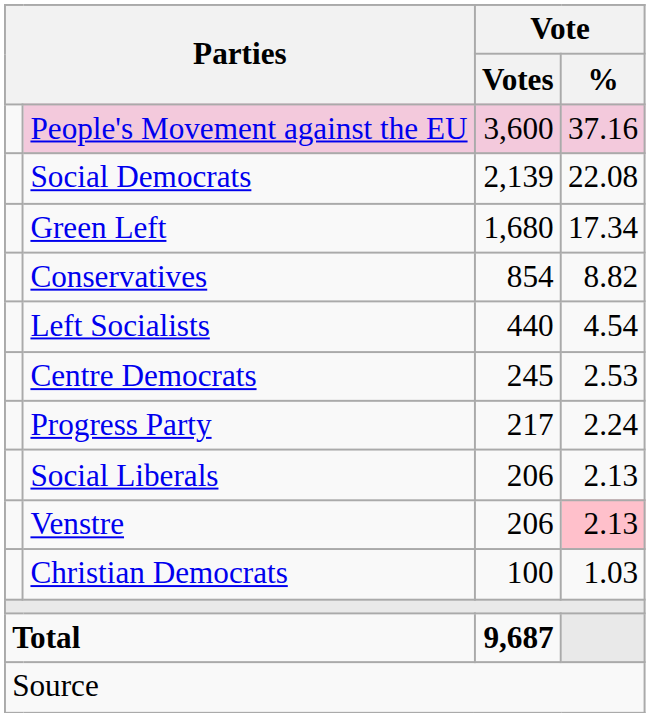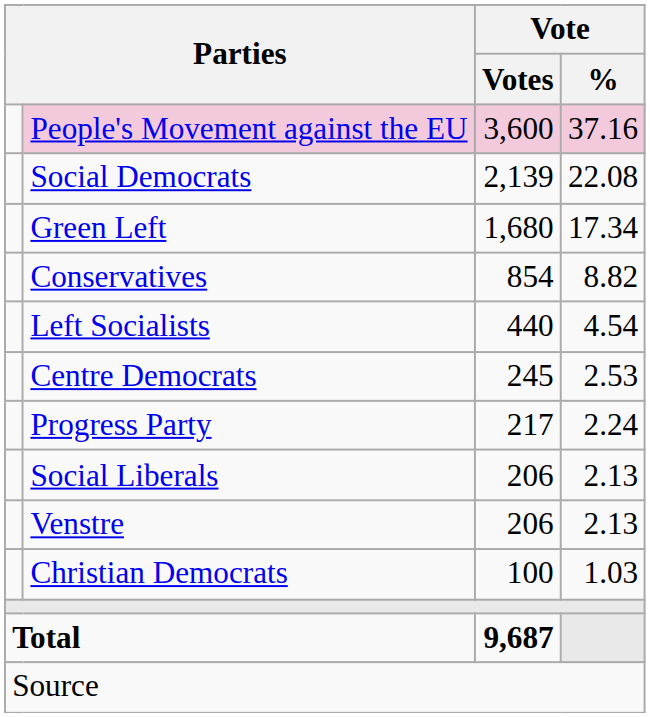(611, 524) pink background -> (611, 524) no background
